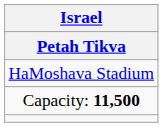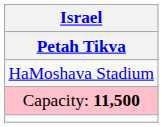(81, 100) no background -> (81, 100) pink background
